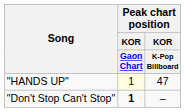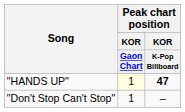(163, 82) normal -> (163, 82) bold
(131, 98) bold -> (131, 98) normal
